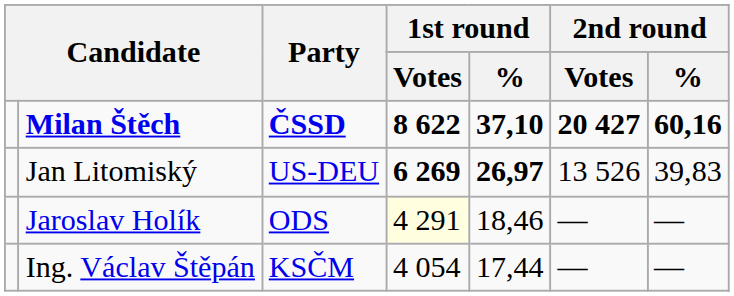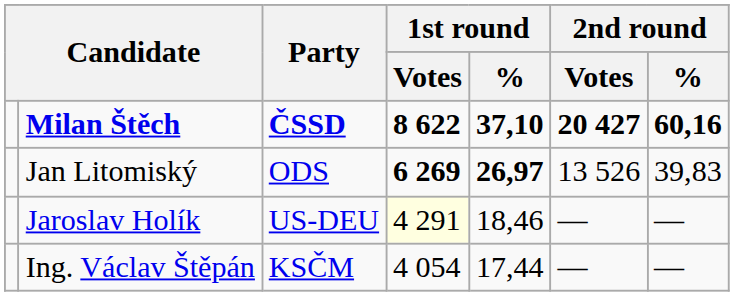(324, 171) US-DEU -> (299, 171) ODS
(299, 219) ODS -> (324, 219) US-DEU
